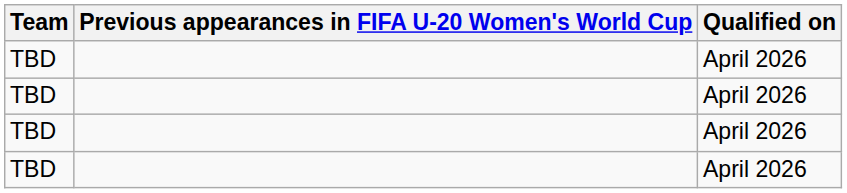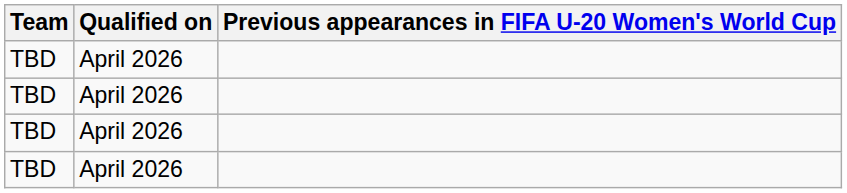columns swapped: (770, 22) <-> (386, 22)
